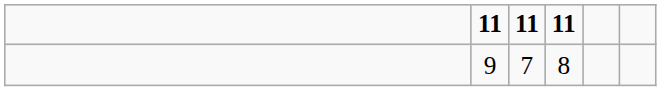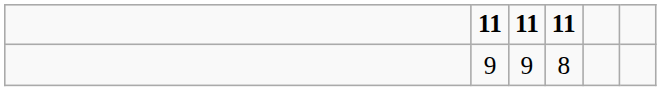(527, 64) 7 -> (527, 64) 9
